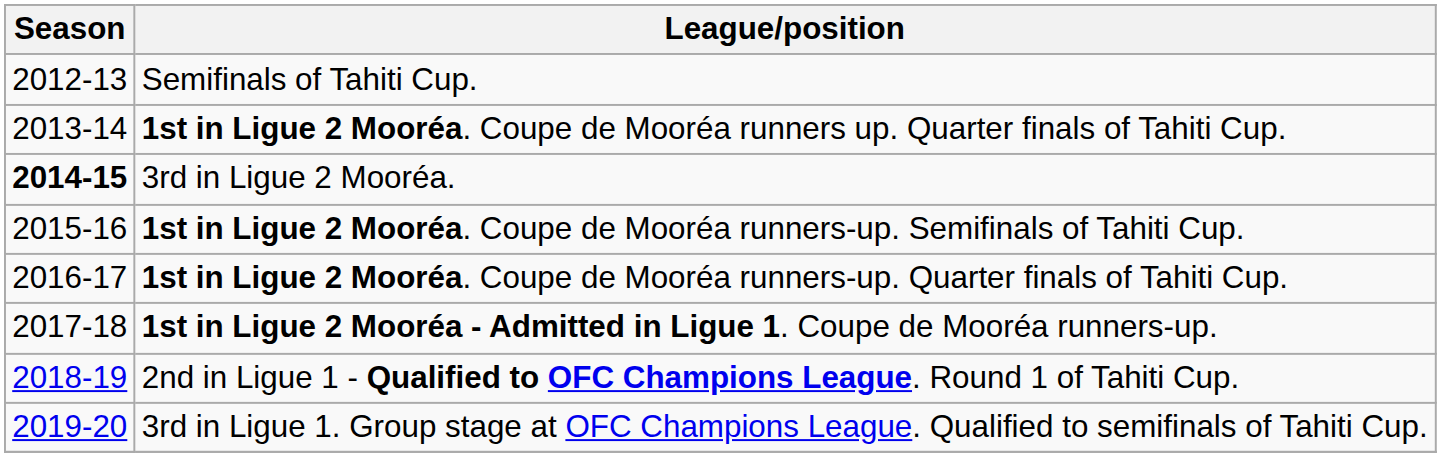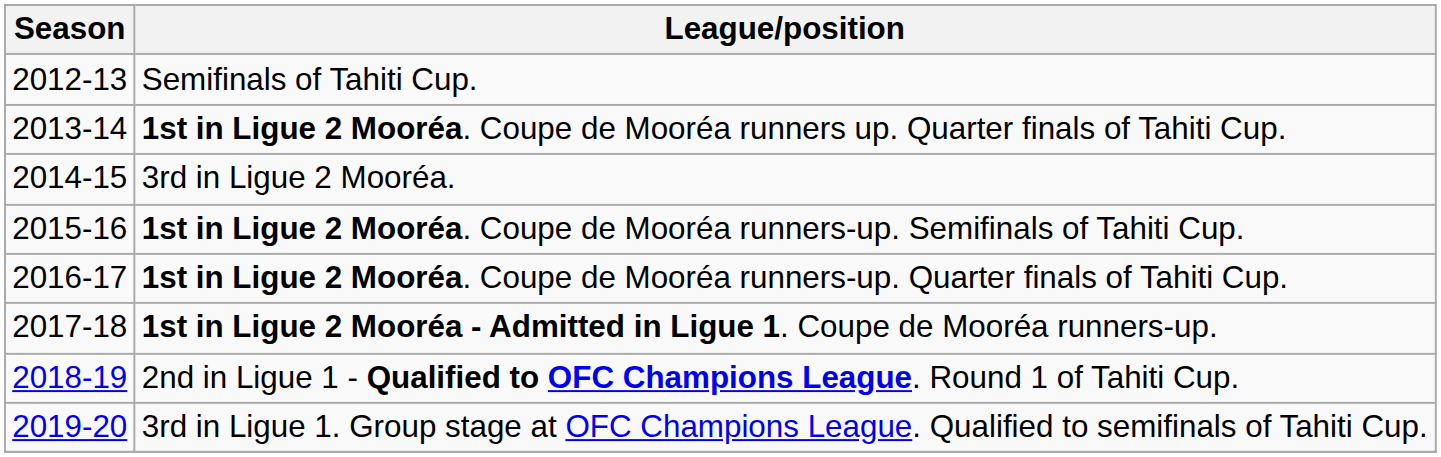(70, 178) bold -> (70, 178) normal
